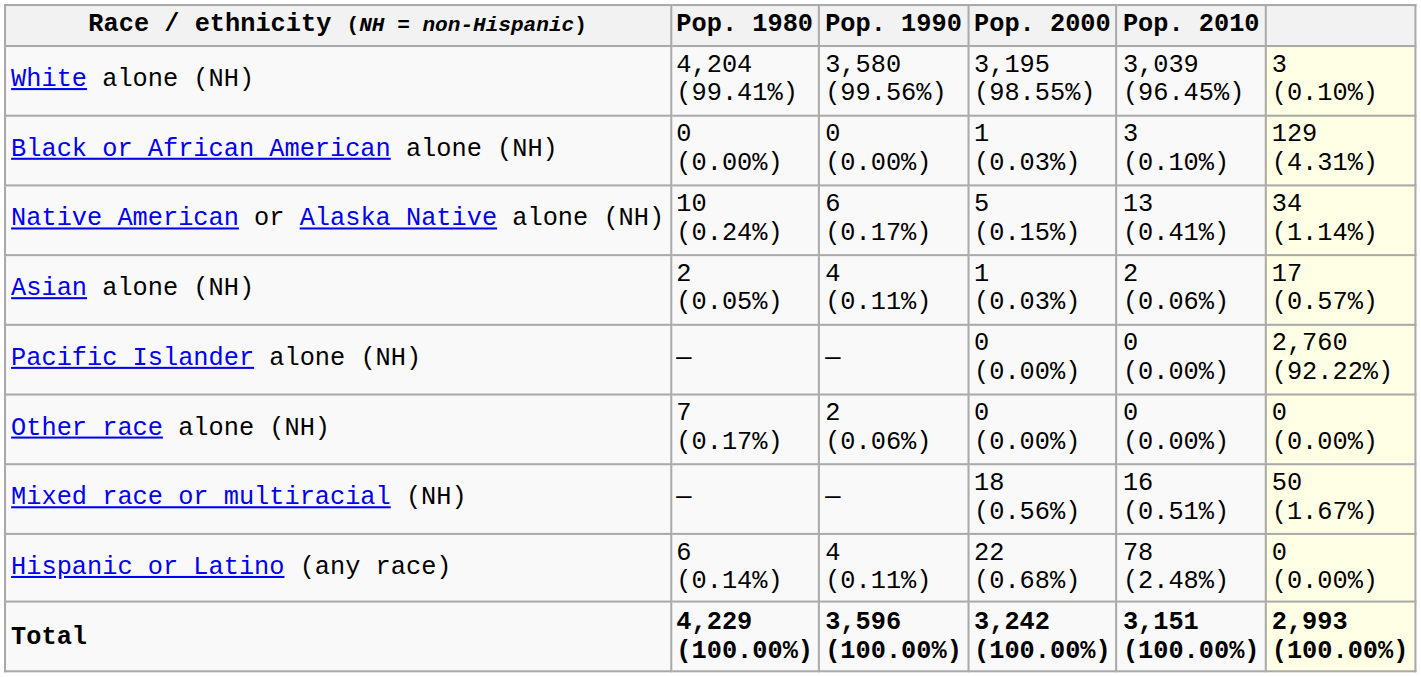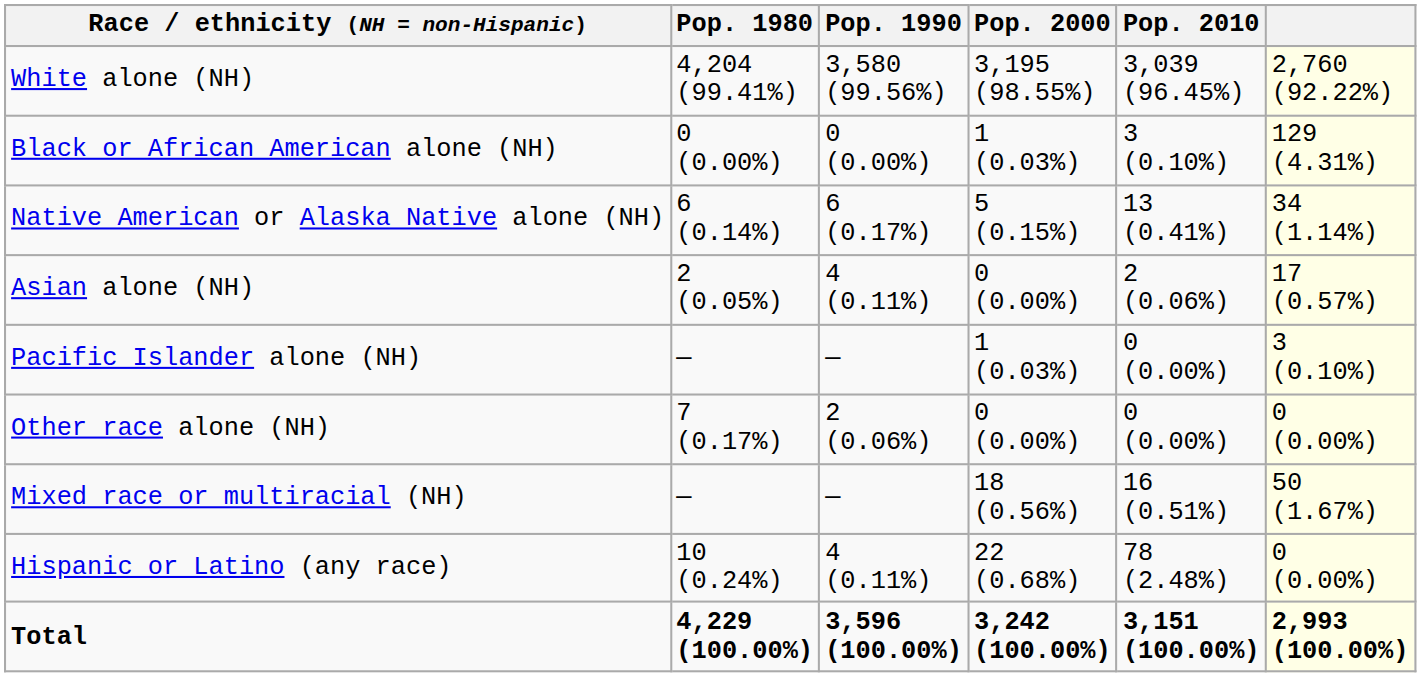(1325, 81) 3 (0.10%) -> (1332, 81) 2,760 (92.22%)
(729, 220) 10 (0.24%) -> (729, 220) 6 (0.14%)
(1027, 290) 1 (0.03%) -> (1027, 290) 0 (0.00%)
(1027, 359) 0 (0.00%) -> (1027, 359) 1 (0.03%)
(1332, 359) 2,760 (92.22%) -> (1325, 359) 3 (0.10%)
(729, 568) 6 (0.14%) -> (729, 568) 10 (0.24%)
